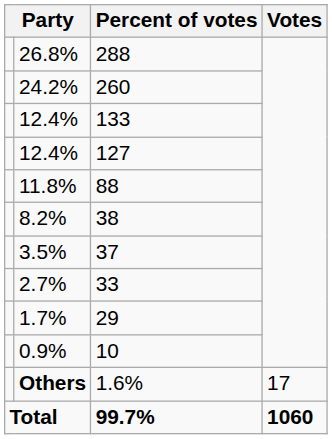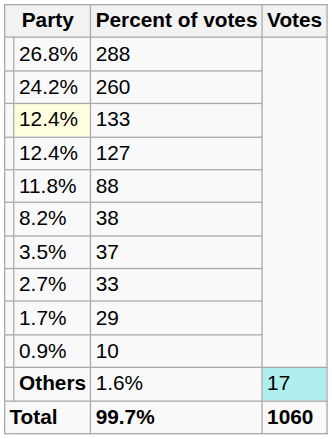(49, 119) no background -> (49, 119) lightyellow background
(279, 383) no background -> (279, 383) paleturquoise background
